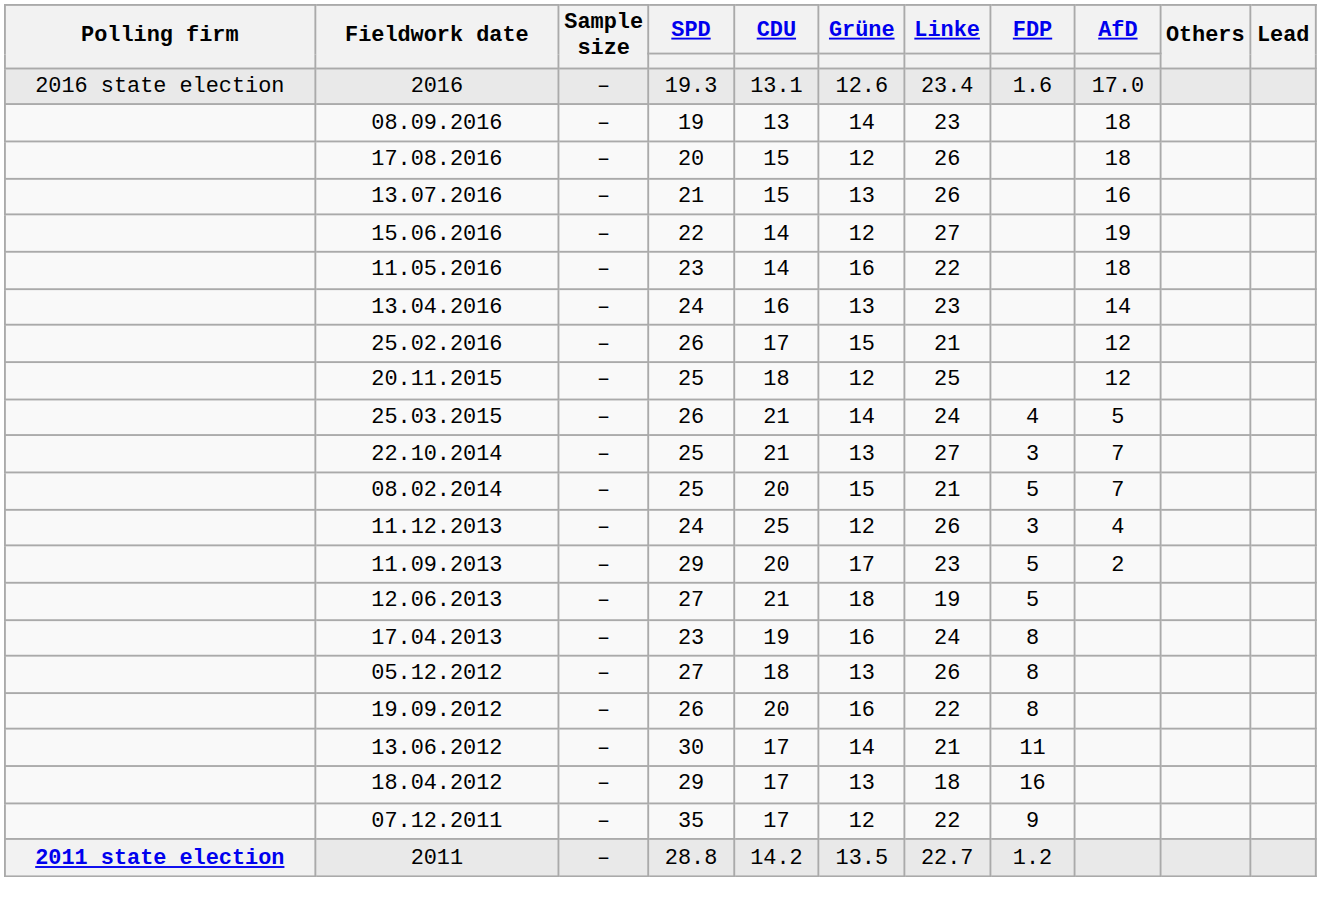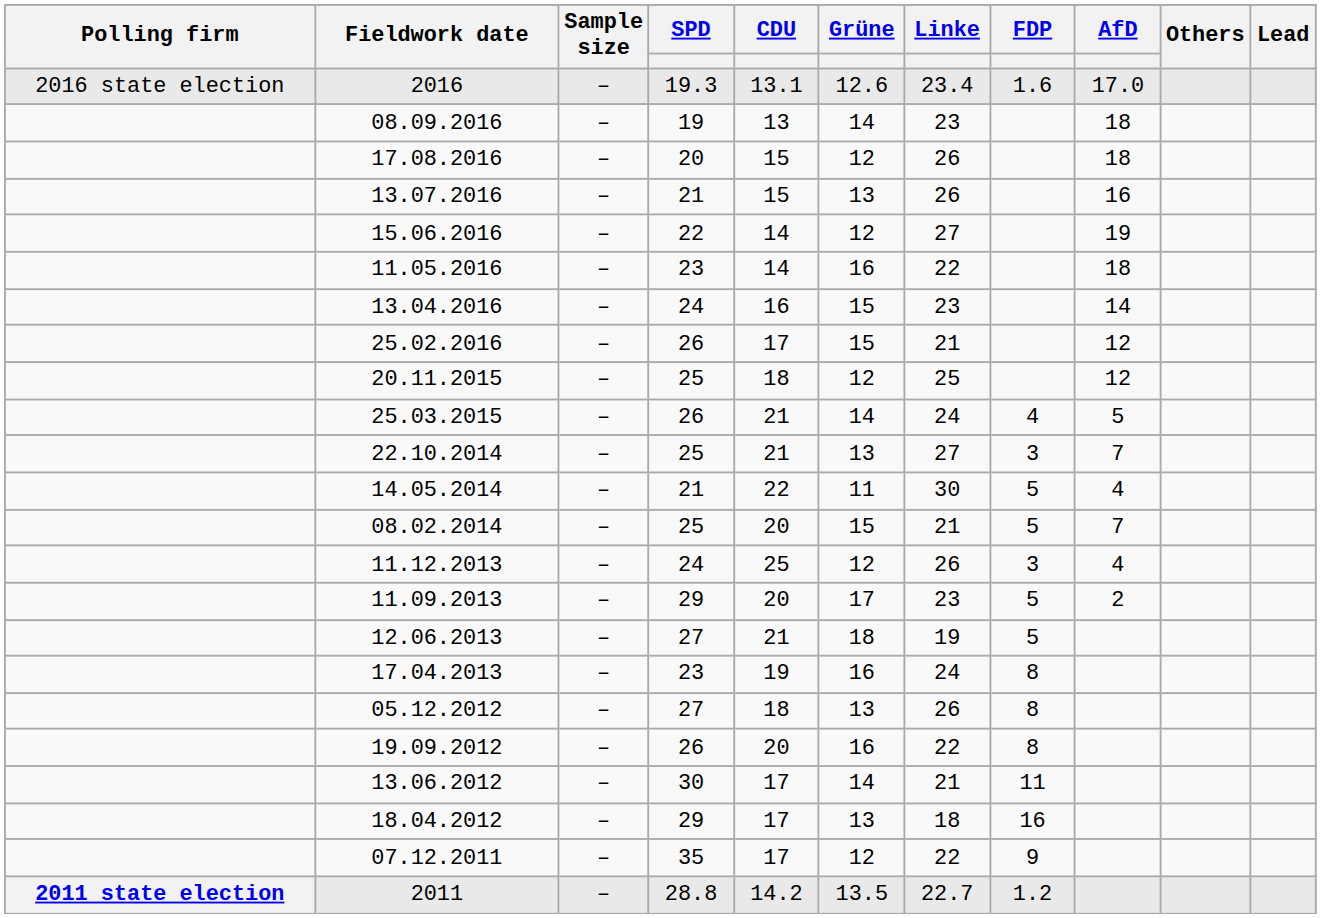(862, 306) 13 -> (862, 306) 15
+ row: (437, 490)
